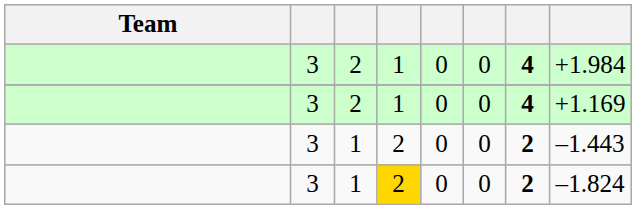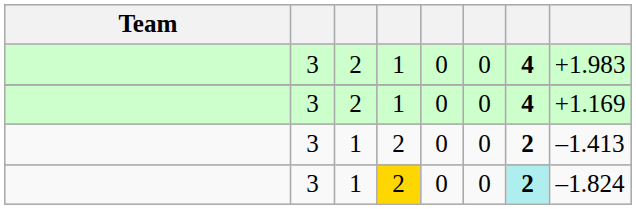(590, 64) +1.984 -> (590, 64) +1.983
(590, 143) –1.443 -> (590, 143) –1.413
(527, 183) no background -> (527, 183) paleturquoise background
